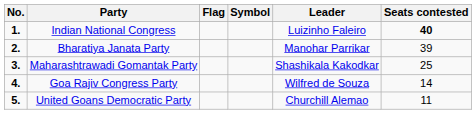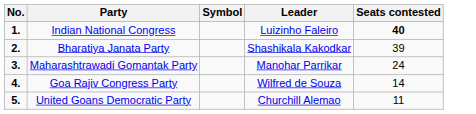- column: (214, 13)
(327, 48) Manohar Parrikar -> (299, 48) Shashikala Kakodkar
(327, 65) Shashikala Kakodkar -> (299, 65) Manohar Parrikar
(426, 65) 25 -> (398, 65) 24
